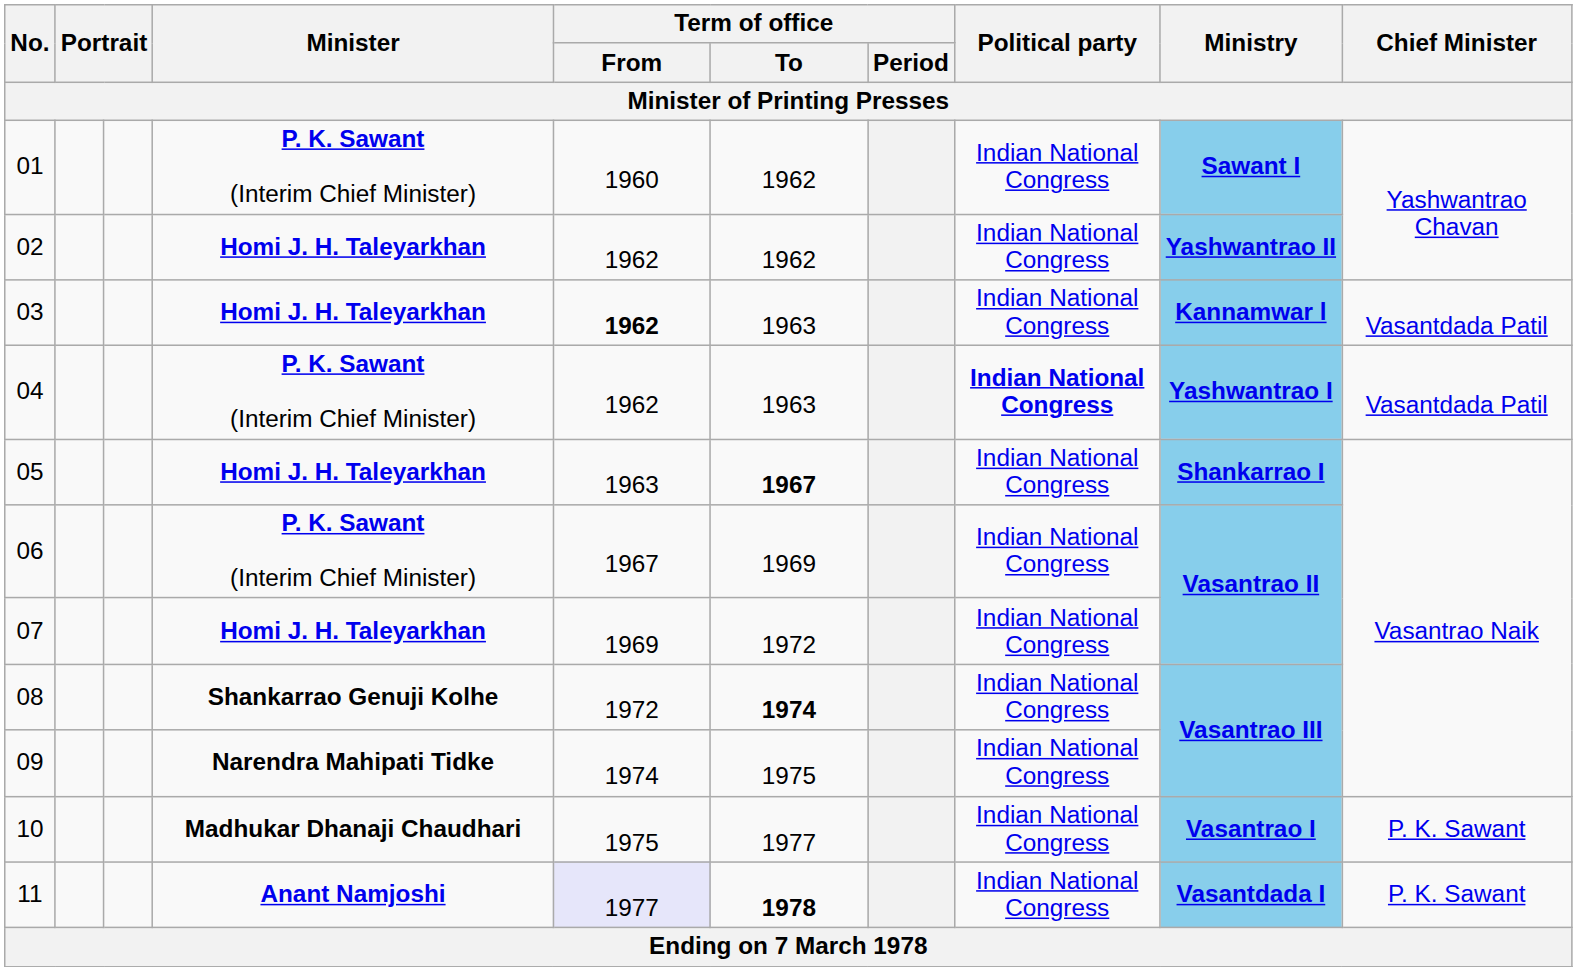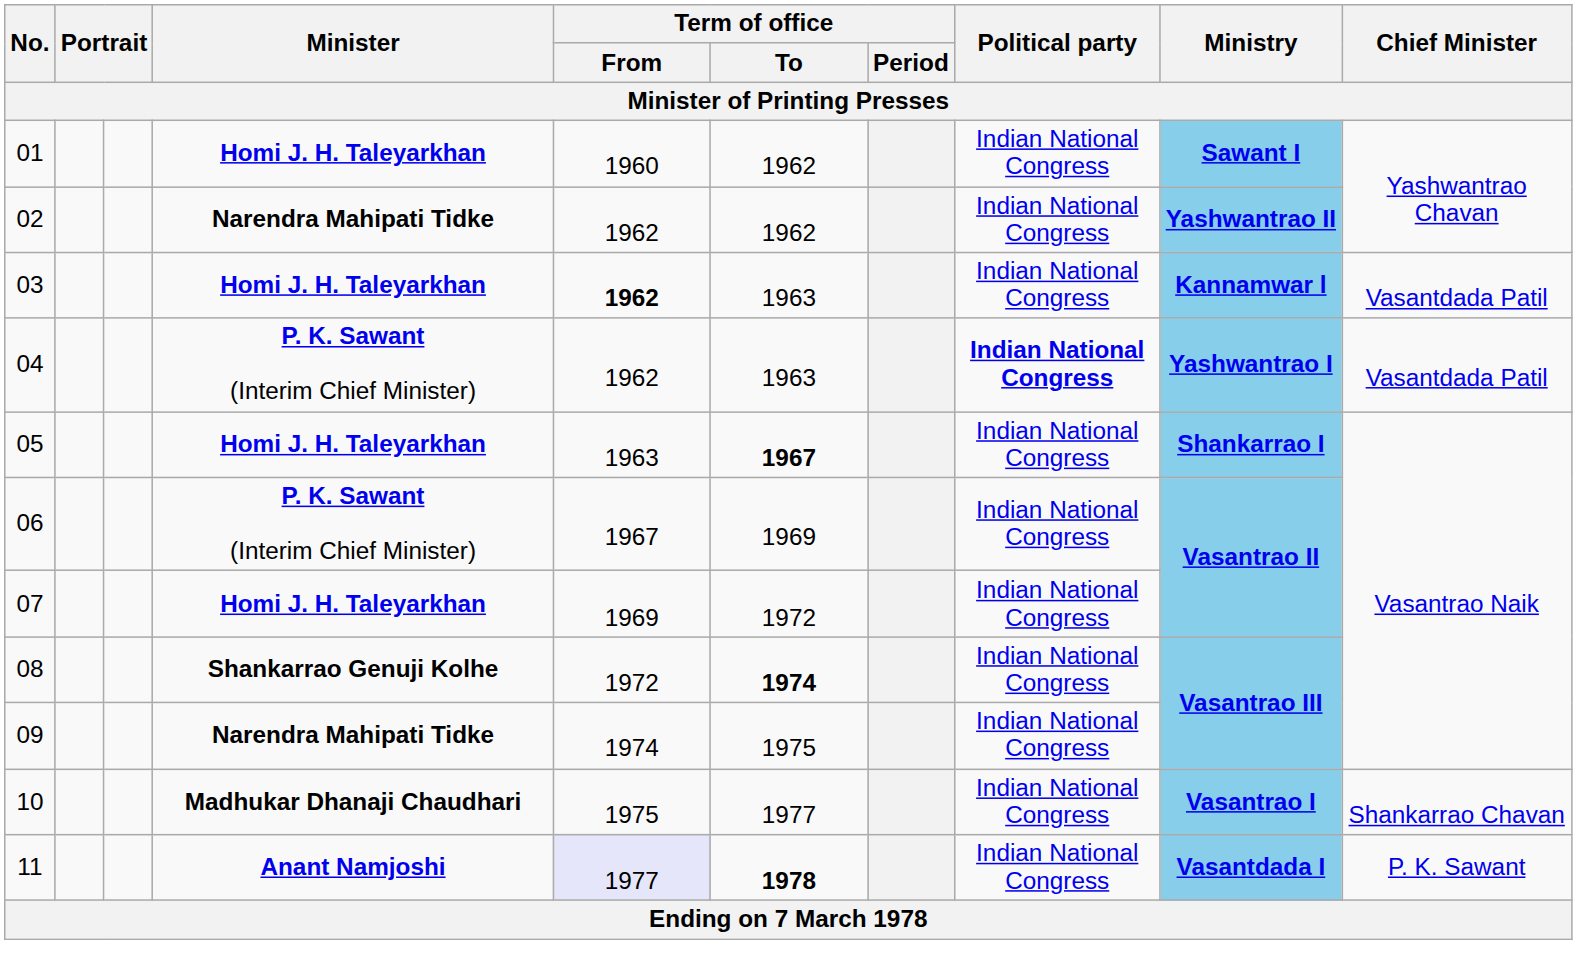(353, 166) P. K. Sawant (Interim Chief Minister) -> (353, 153) Homi J. H. Taleyarkhan
(353, 246) Homi J. H. Taleyarkhan -> (353, 219) Narendra Mahipati Tidke
(1457, 828) P. K. Sawant -> (1457, 814) Shankarrao Chavan
